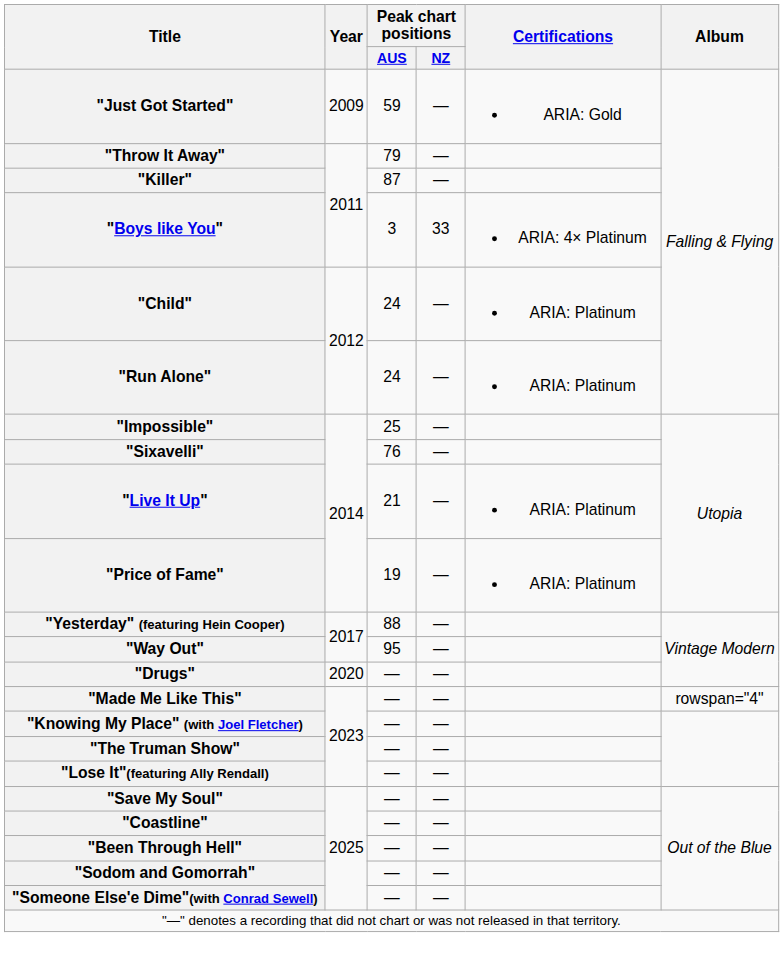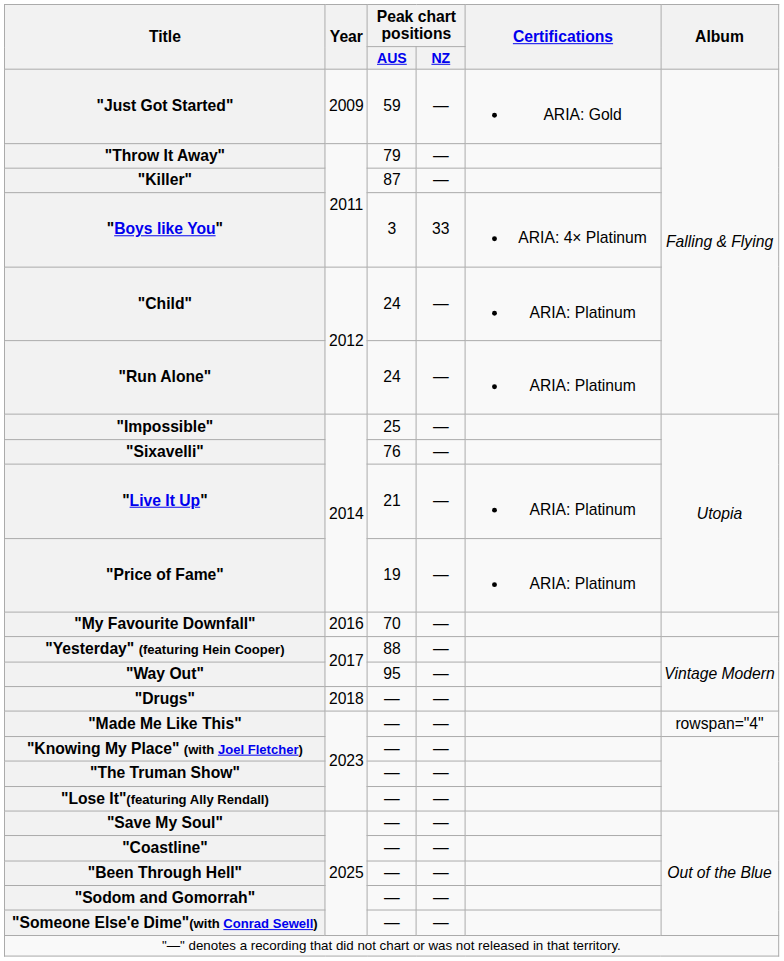+ row: (165, 624)
(346, 674) 2020 -> (346, 699) 2018
